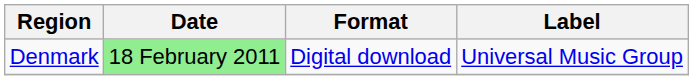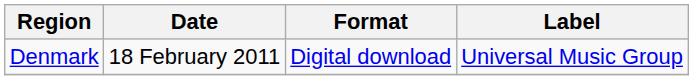(194, 56) lightgreen background -> (194, 56) no background
